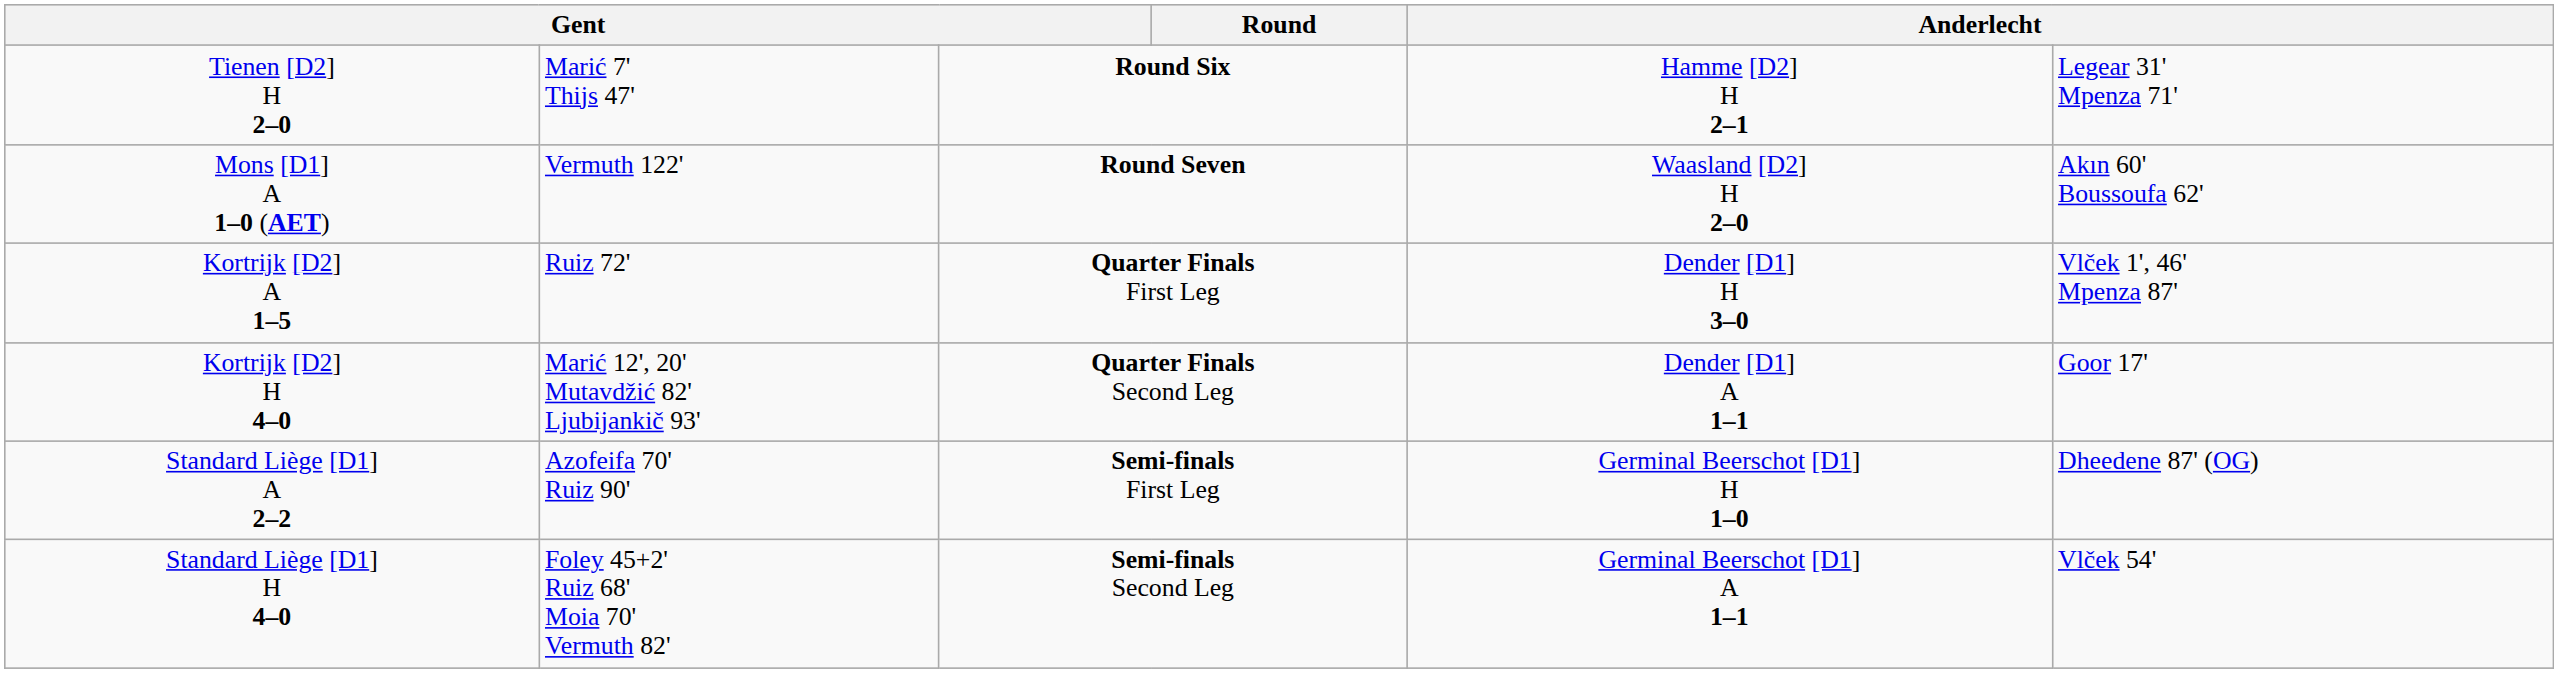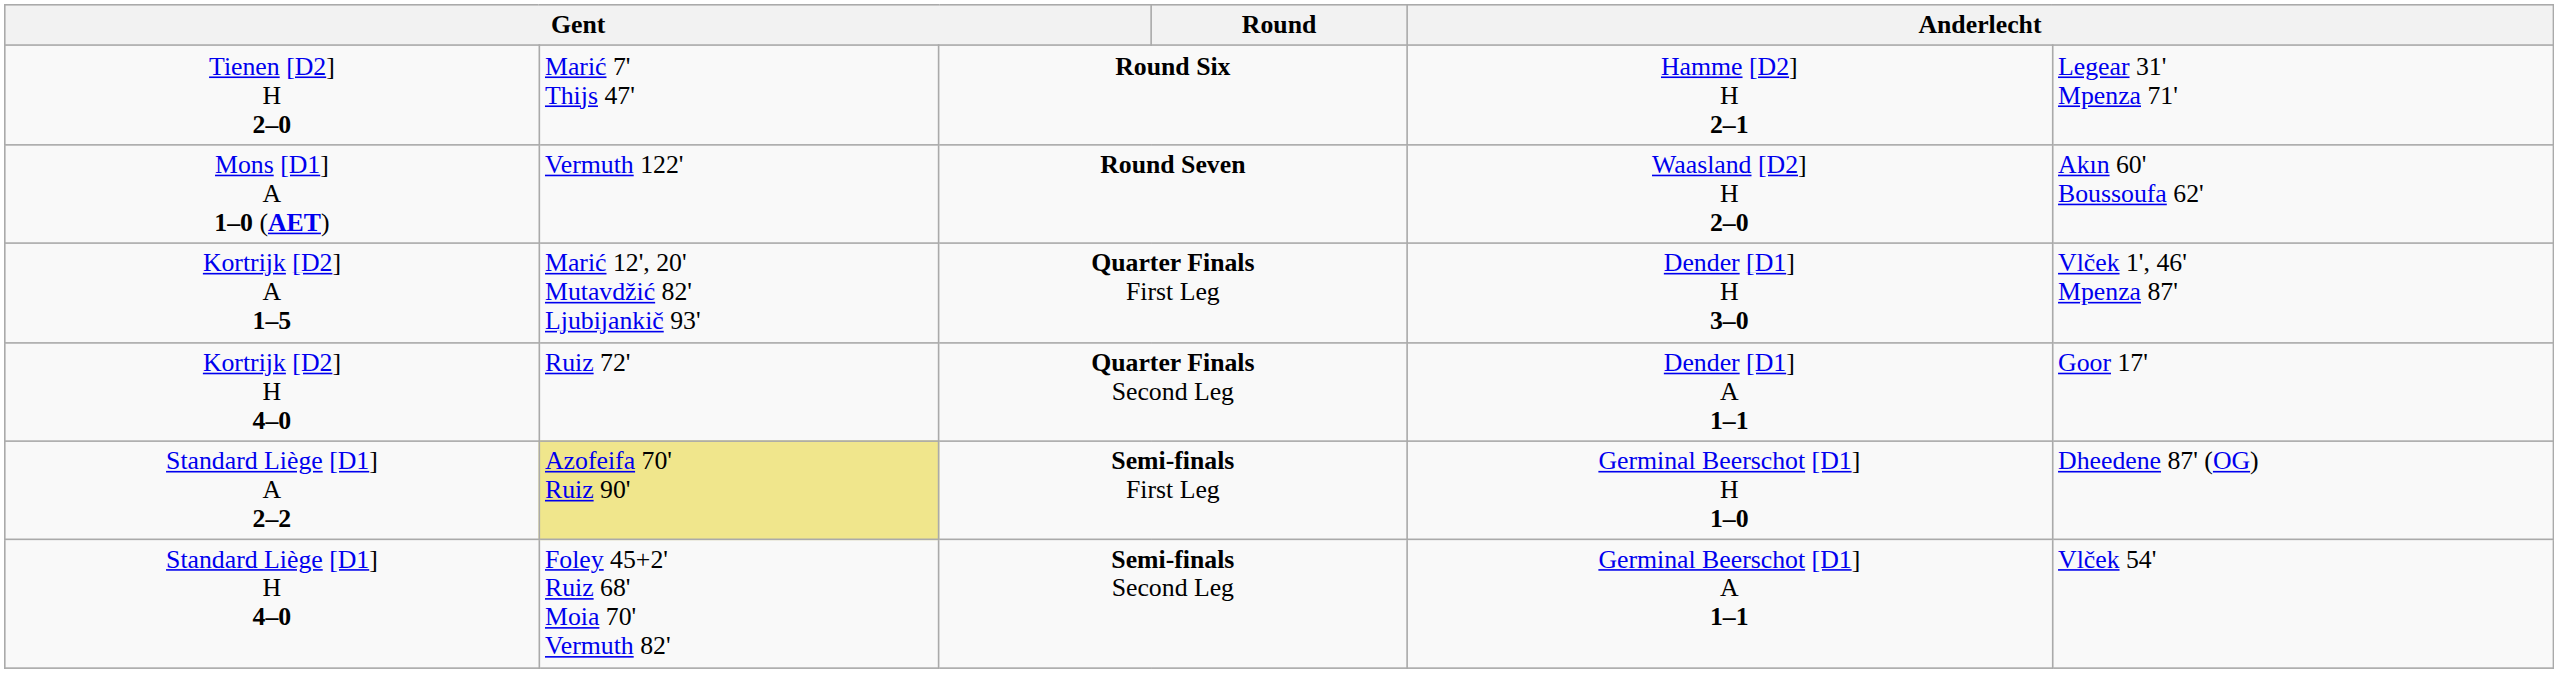(588, 263) Ruiz 72' -> (623, 292) Marić 12', 20' Mutavdžić 82' Ljubijankič 93'
(623, 391) Marić 12', 20' Mutavdžić 82' Ljubijankič 93' -> (588, 362) Ruiz 72'
(608, 475) no background -> (608, 475) khaki background
